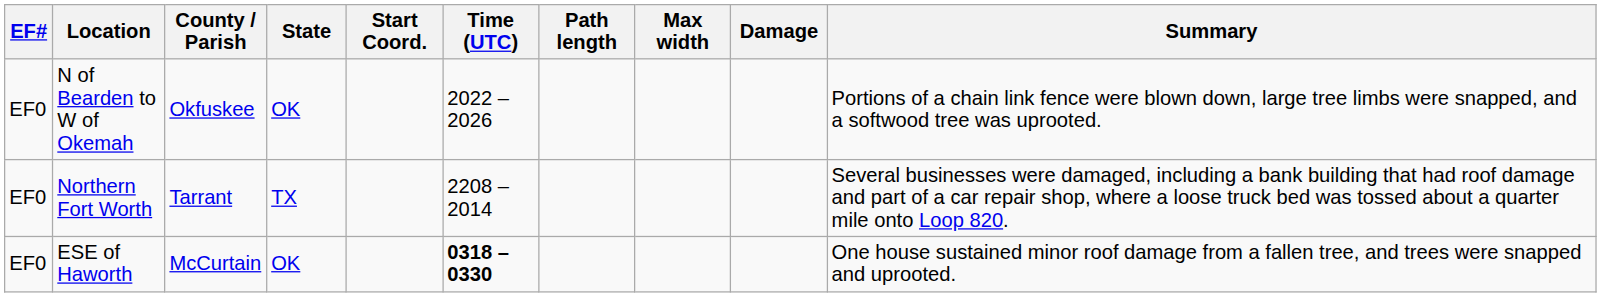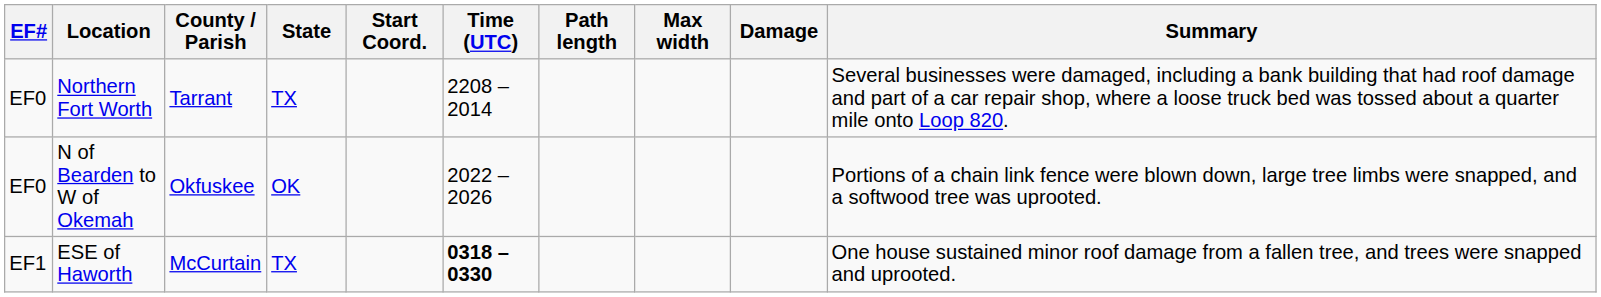rows swapped: (107, 109) <-> (105, 197)
(28, 263) EF0 -> (28, 263) EF1
(286, 263) OK -> (284, 263) TX
